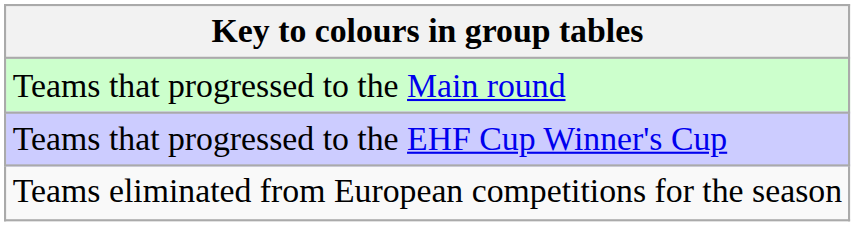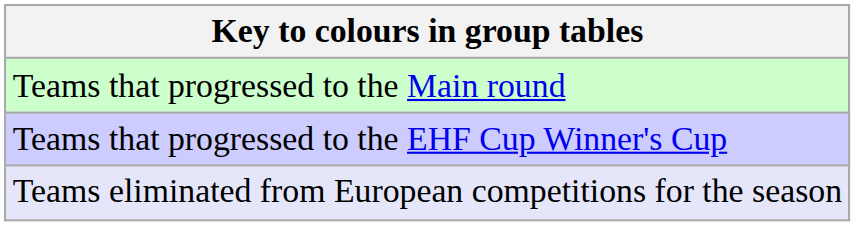(427, 191) no background -> (427, 191) lavender background
